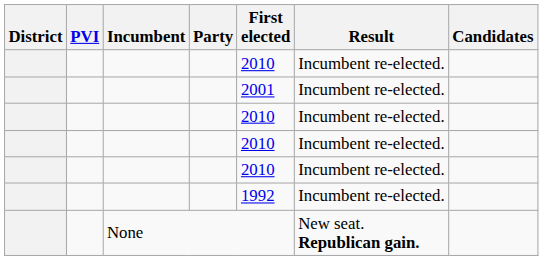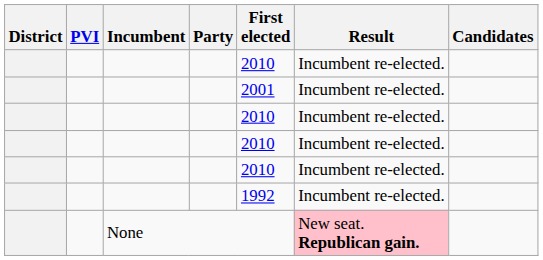(359, 232) no background -> (359, 232) pink background
